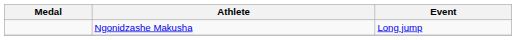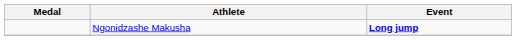(400, 28) normal -> (394, 28) bold
